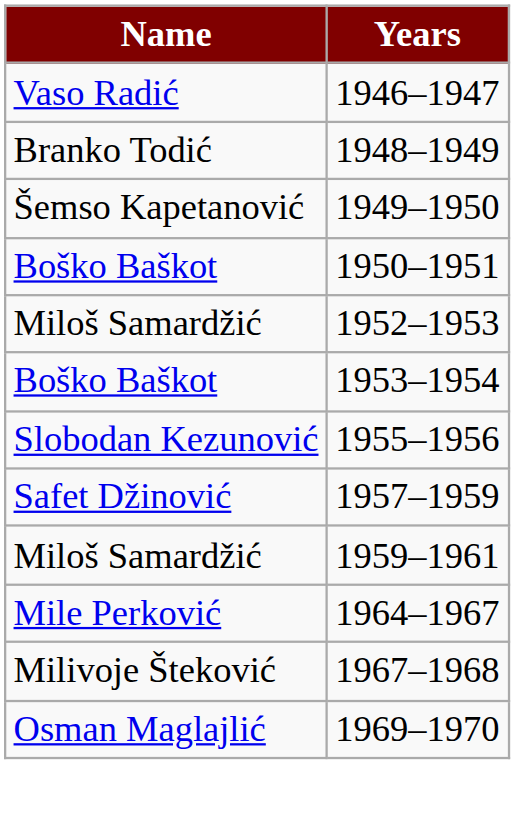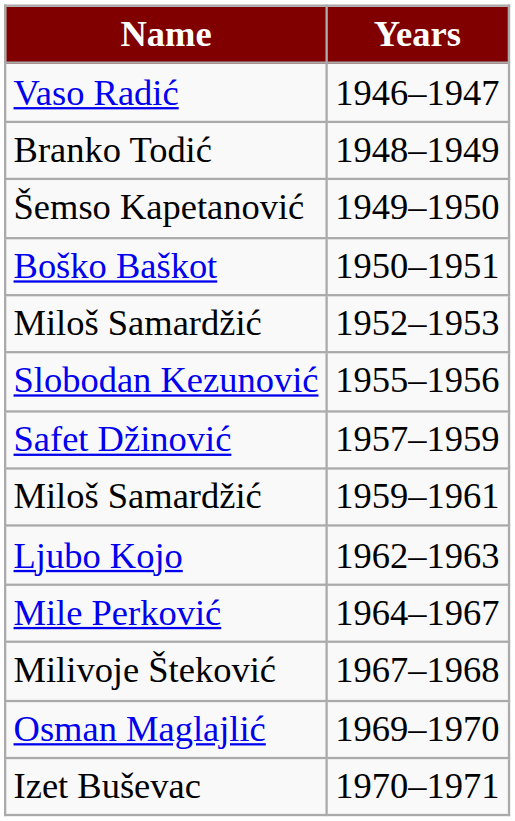- row: (417, 381)
+ row: (417, 554)
+ row: (417, 786)
